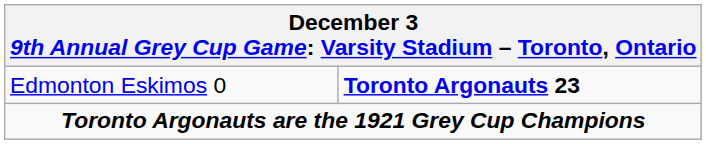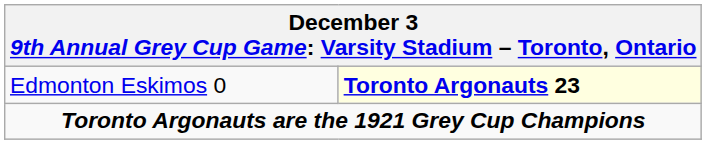(462, 84) no background -> (462, 84) lightyellow background
